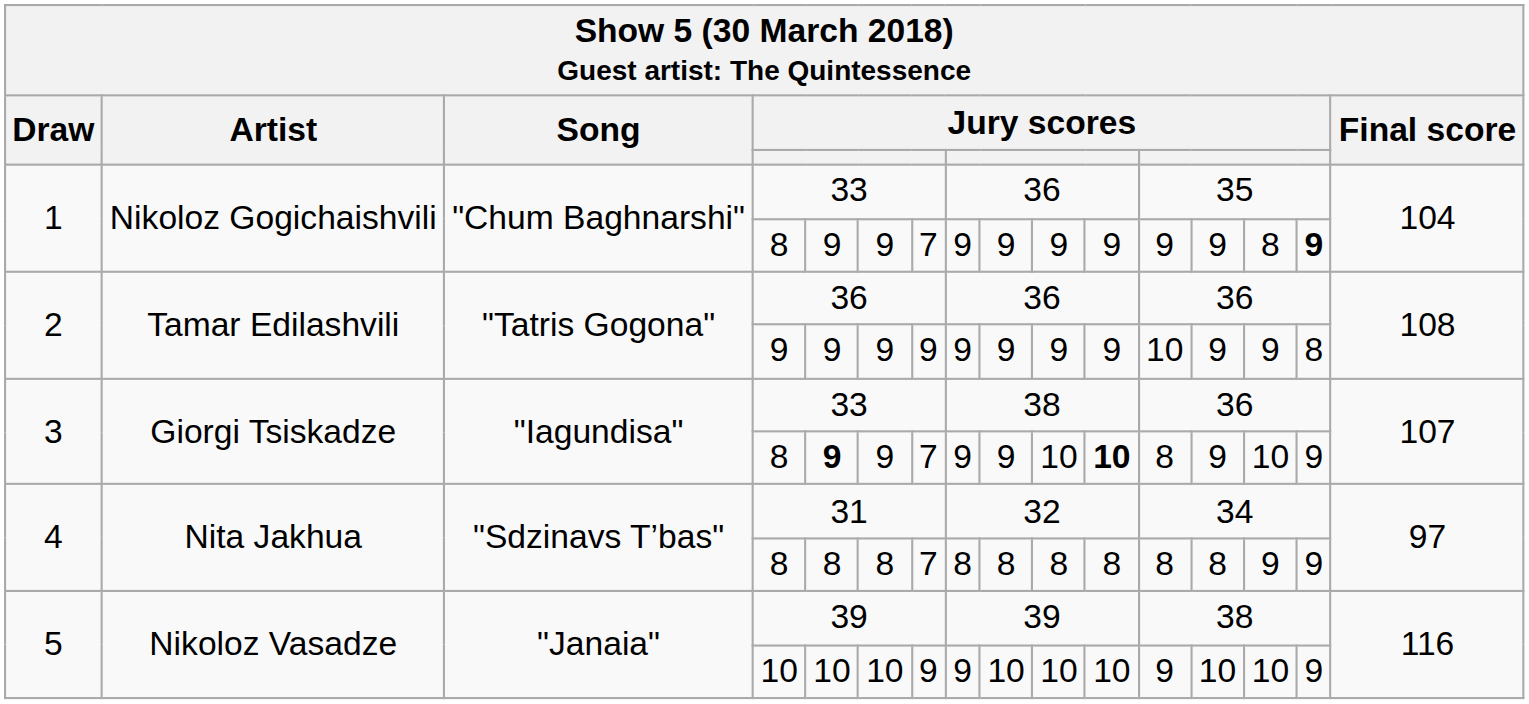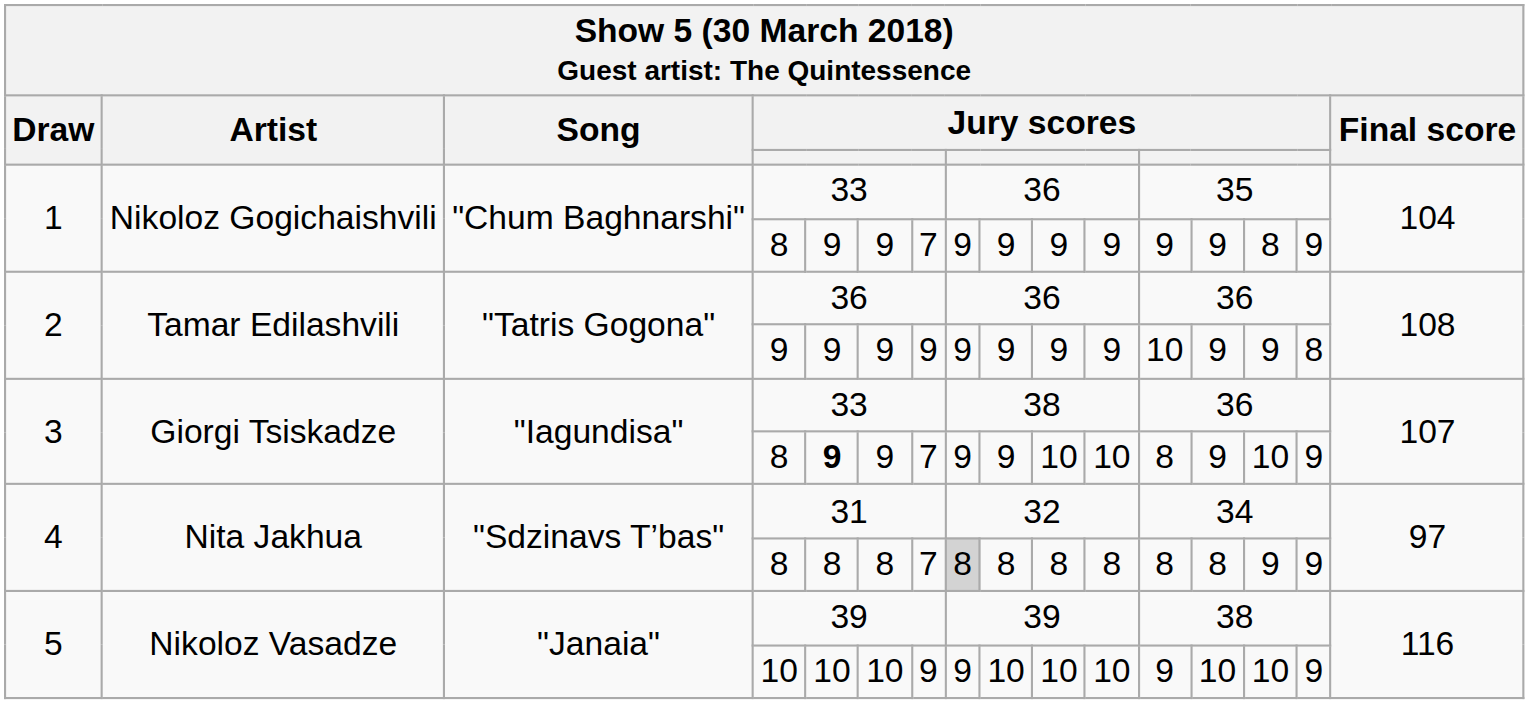(1314, 244) bold -> (1314, 244) normal
(1112, 457) bold -> (1112, 457) normal
(963, 564) no background -> (963, 564) lightgrey background
